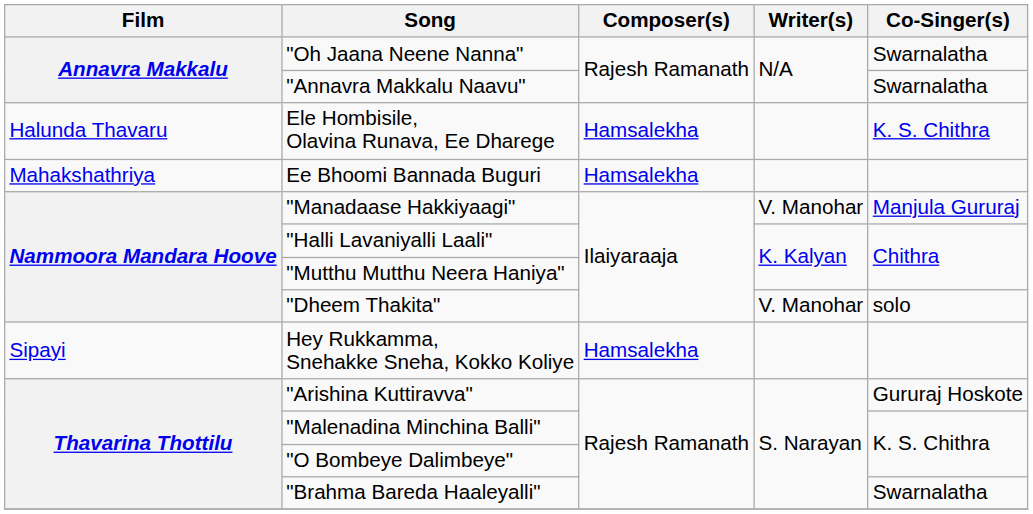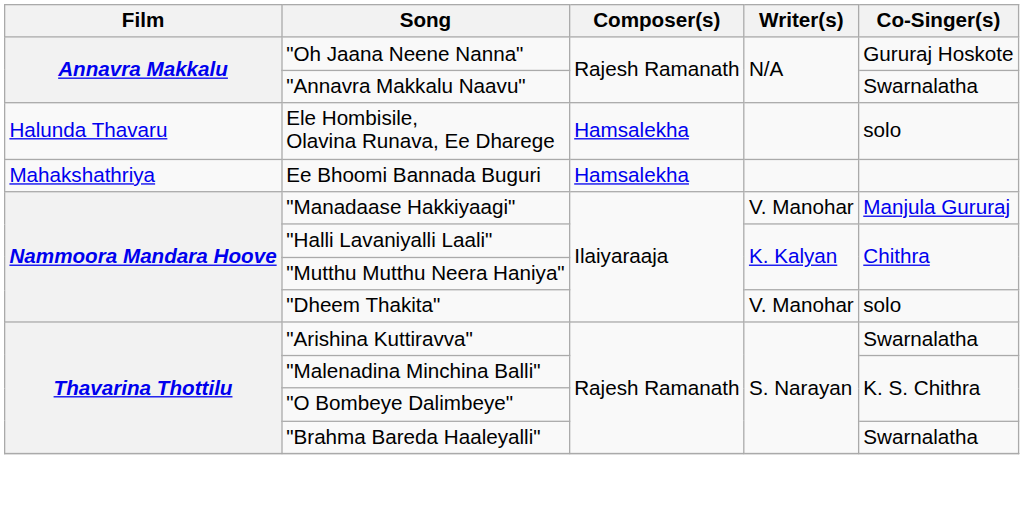(930, 53) Swarnalatha -> (938, 53) Gururaj Hoskote
(931, 130) K. S. Chithra -> (882, 130) solo
- row: (430, 350)
(948, 394) Gururaj Hoskote -> (921, 338) Swarnalatha
